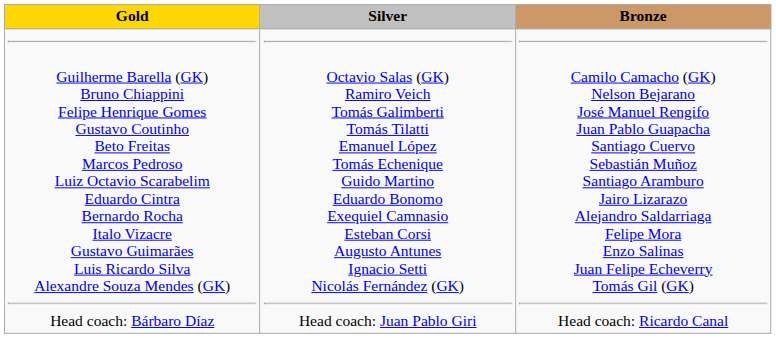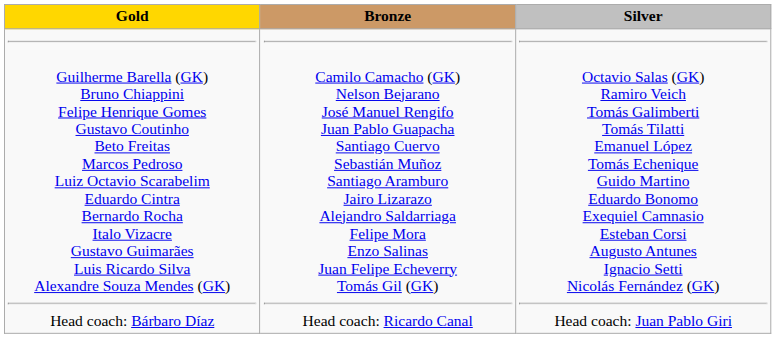columns swapped: (388, 16) <-> (643, 16)
